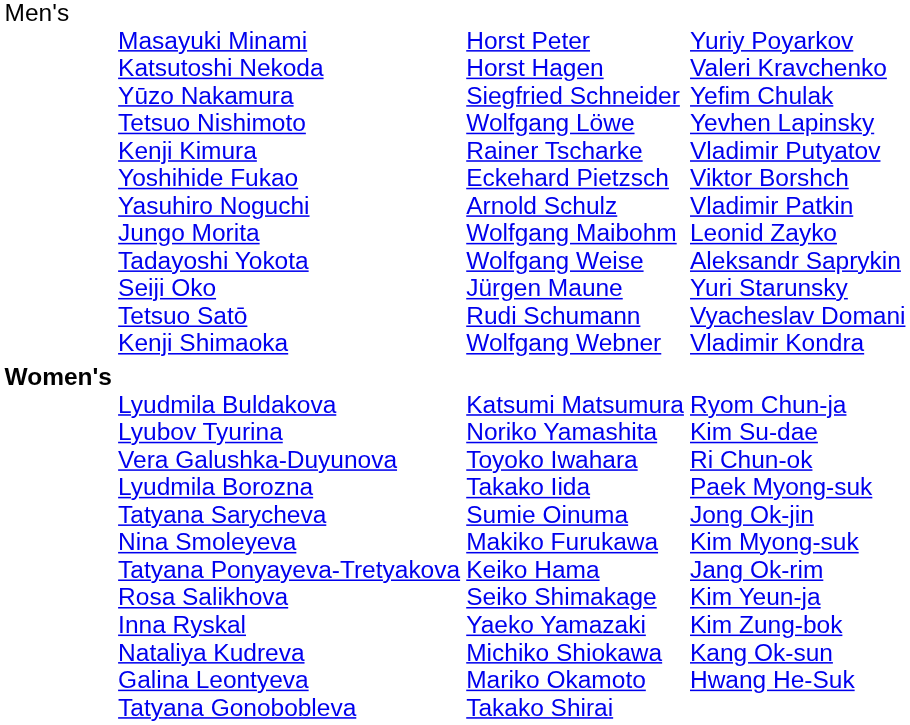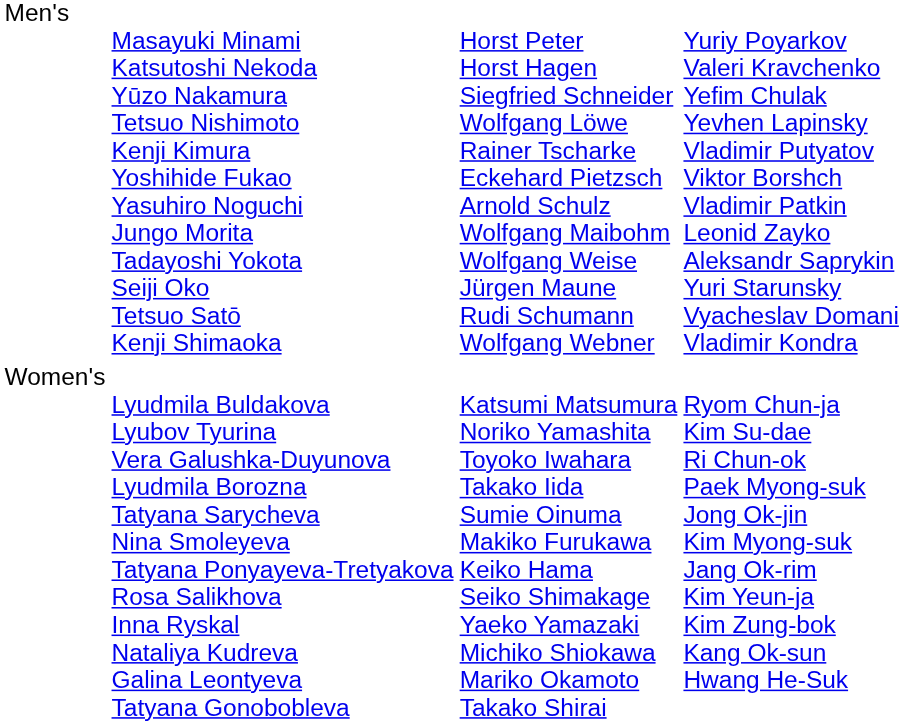(58, 377) bold -> (55, 377) normal
